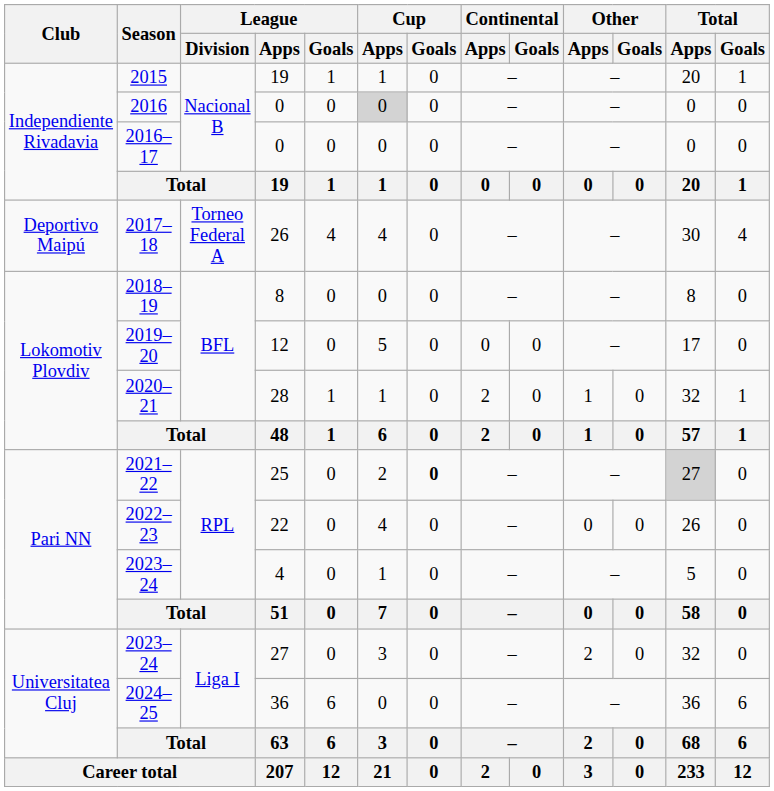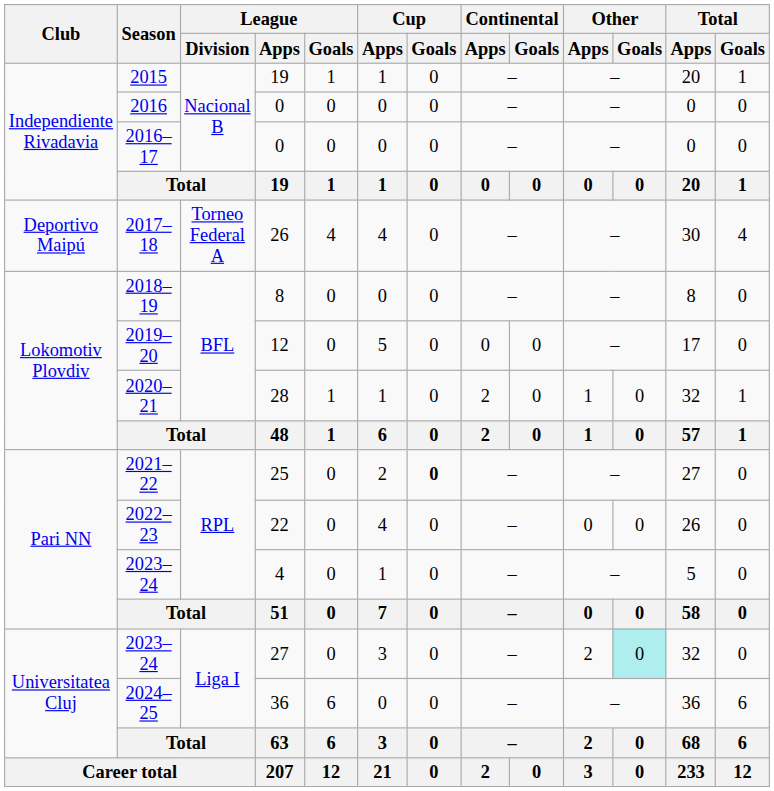(382, 106) lightgrey background -> (382, 106) no background
(691, 474) lightgrey background -> (691, 474) no background
(640, 653) no background -> (640, 653) paleturquoise background
